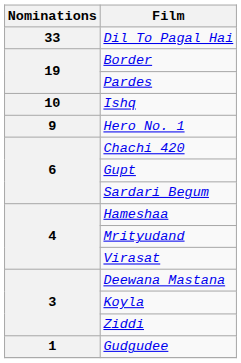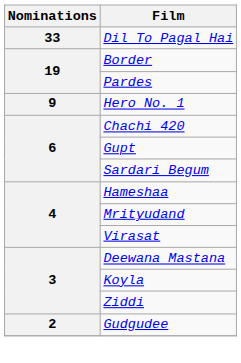- row: (120, 104)
(52, 347) 1 -> (52, 325) 2
